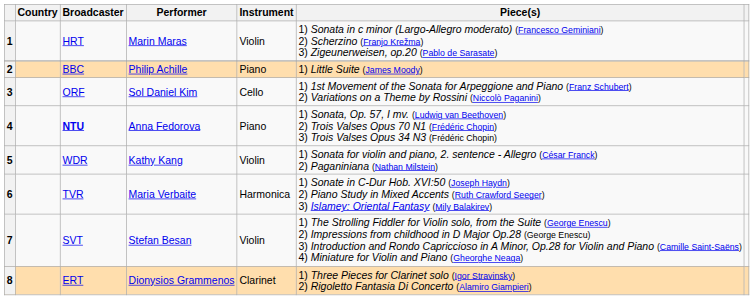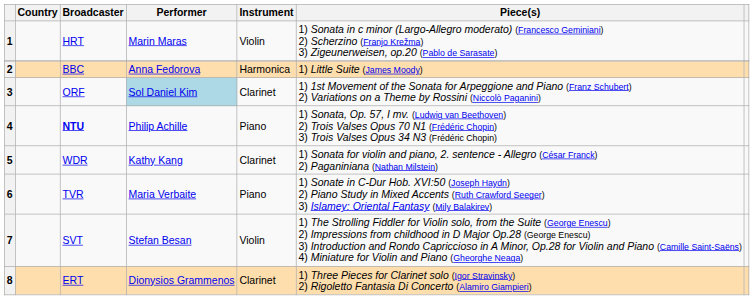(158, 70) Philip Achille -> (164, 70) Anna Fedorova
(253, 70) Piano -> (265, 70) Harmonica
(163, 92) no background -> (163, 92) lightblue background
(251, 92) Cello -> (257, 92) Clarinet
(164, 126) Anna Fedorova -> (158, 126) Philip Achille
(252, 160) Violin -> (257, 160) Clarinet
(265, 195) Harmonica -> (253, 195) Piano
